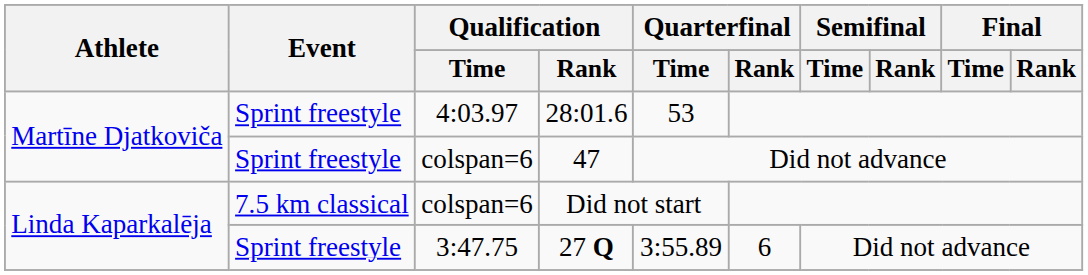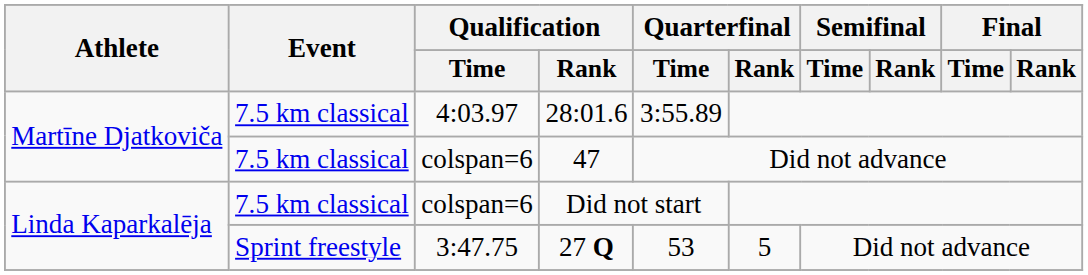(318, 114) Sprint freestyle -> (322, 114) 7.5 km classical
(681, 114) 53 -> (681, 114) 3:55.89
(318, 158) Sprint freestyle -> (322, 158) 7.5 km classical
(681, 248) 3:55.89 -> (681, 248) 53
(764, 248) 6 -> (764, 248) 5
